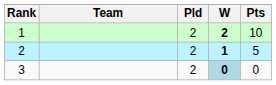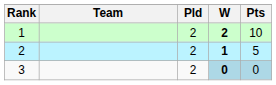(256, 70) no background -> (256, 70) lightblue background
